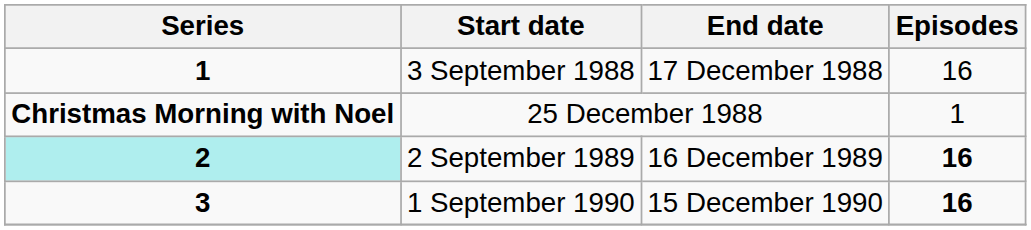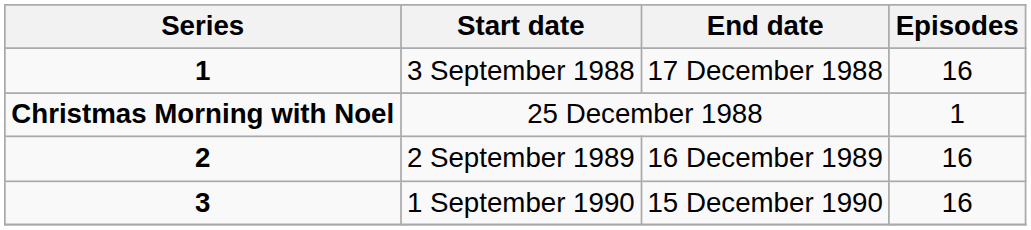(203, 158) paleturquoise background -> (203, 158) no background
(957, 158) bold -> (957, 158) normal
(957, 202) bold -> (957, 202) normal
